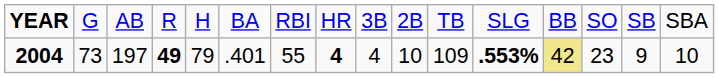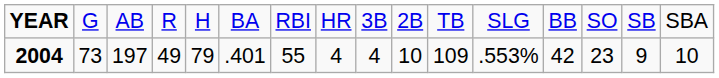(169, 55) bold -> (169, 55) normal
(336, 55) bold -> (336, 55) normal
(509, 55) bold -> (509, 55) normal
(563, 55) khaki background -> (563, 55) no background
